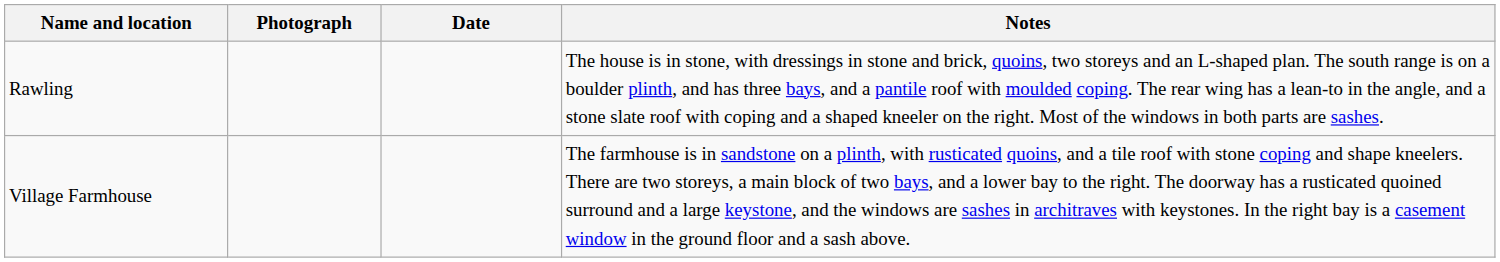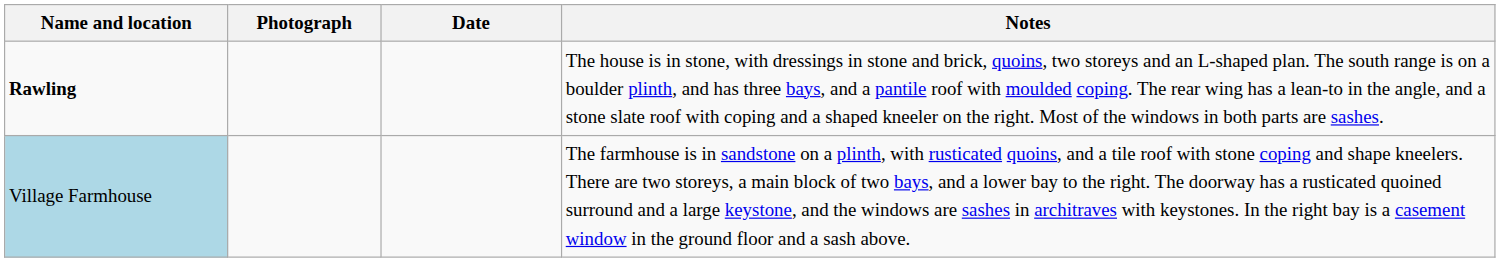(41, 88) normal -> (43, 88) bold
(80, 196) no background -> (80, 196) lightblue background
